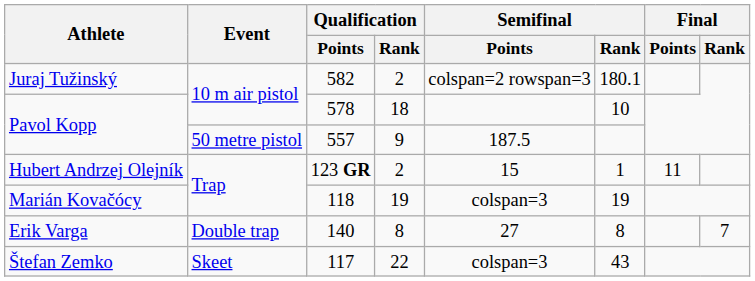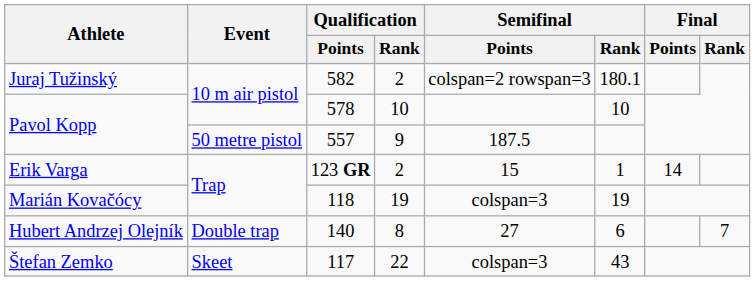(399, 109) 18 -> (399, 109) 10
(96, 170) Hubert Andrzej Olejník -> (48, 170) Erik Varga
(673, 170) 11 -> (673, 170) 14
(48, 231) Erik Varga -> (96, 231) Hubert Andrzej Olejník
(620, 231) 8 -> (620, 231) 6
